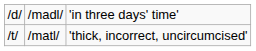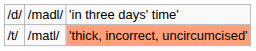(158, 35) no background -> (158, 35) lightsalmon background
